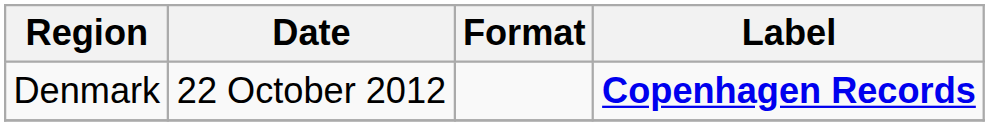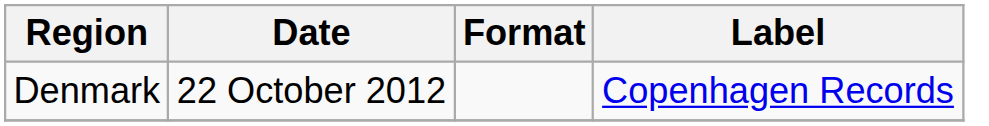(789, 90) bold -> (778, 90) normal
